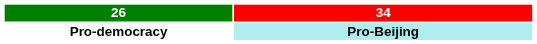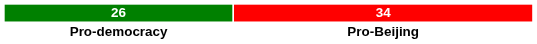(383, 31) paleturquoise background -> (383, 31) no background
